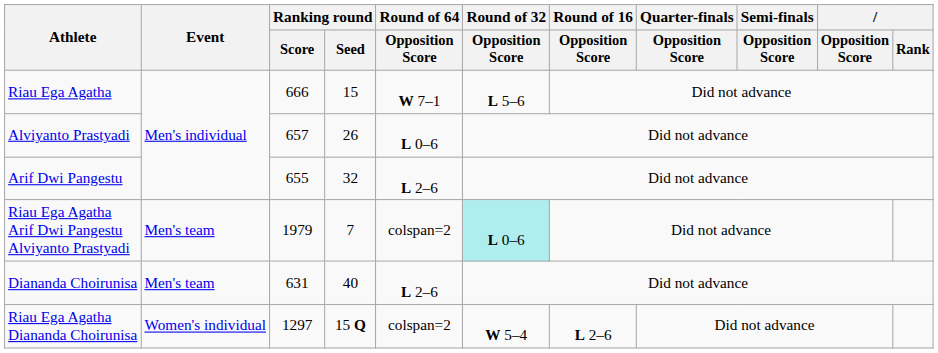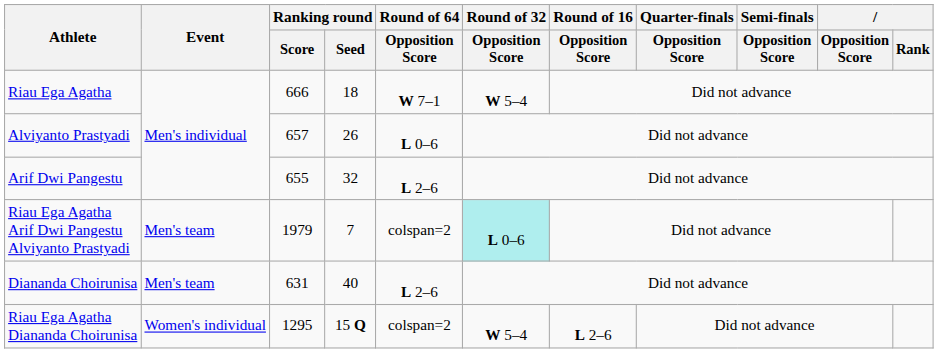(350, 92) 15 -> (350, 92) 18
(506, 101) L 5–6 -> (506, 101) W 5–4
(297, 326) 1297 -> (297, 326) 1295
